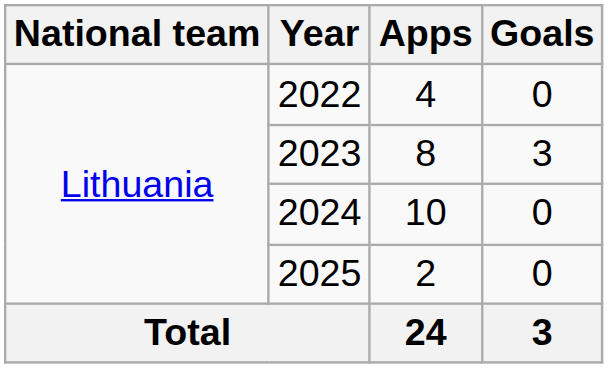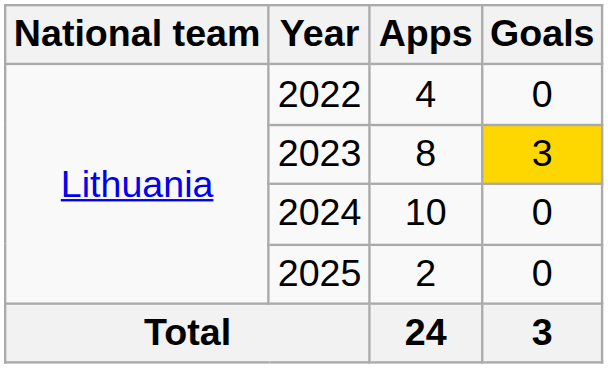(542, 153) no background -> (542, 153) gold background
